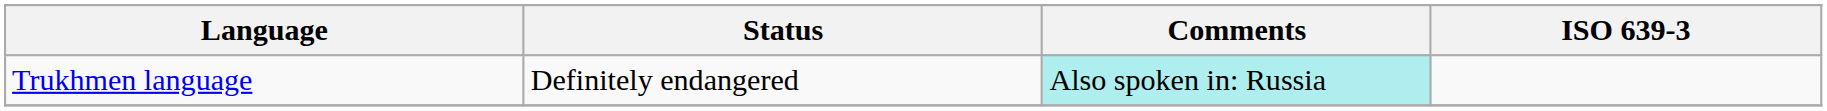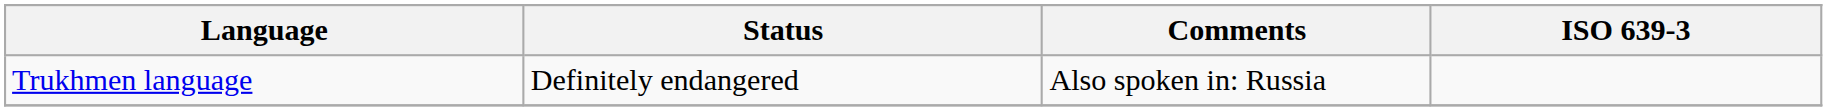(1188, 79) paleturquoise background -> (1188, 79) no background
